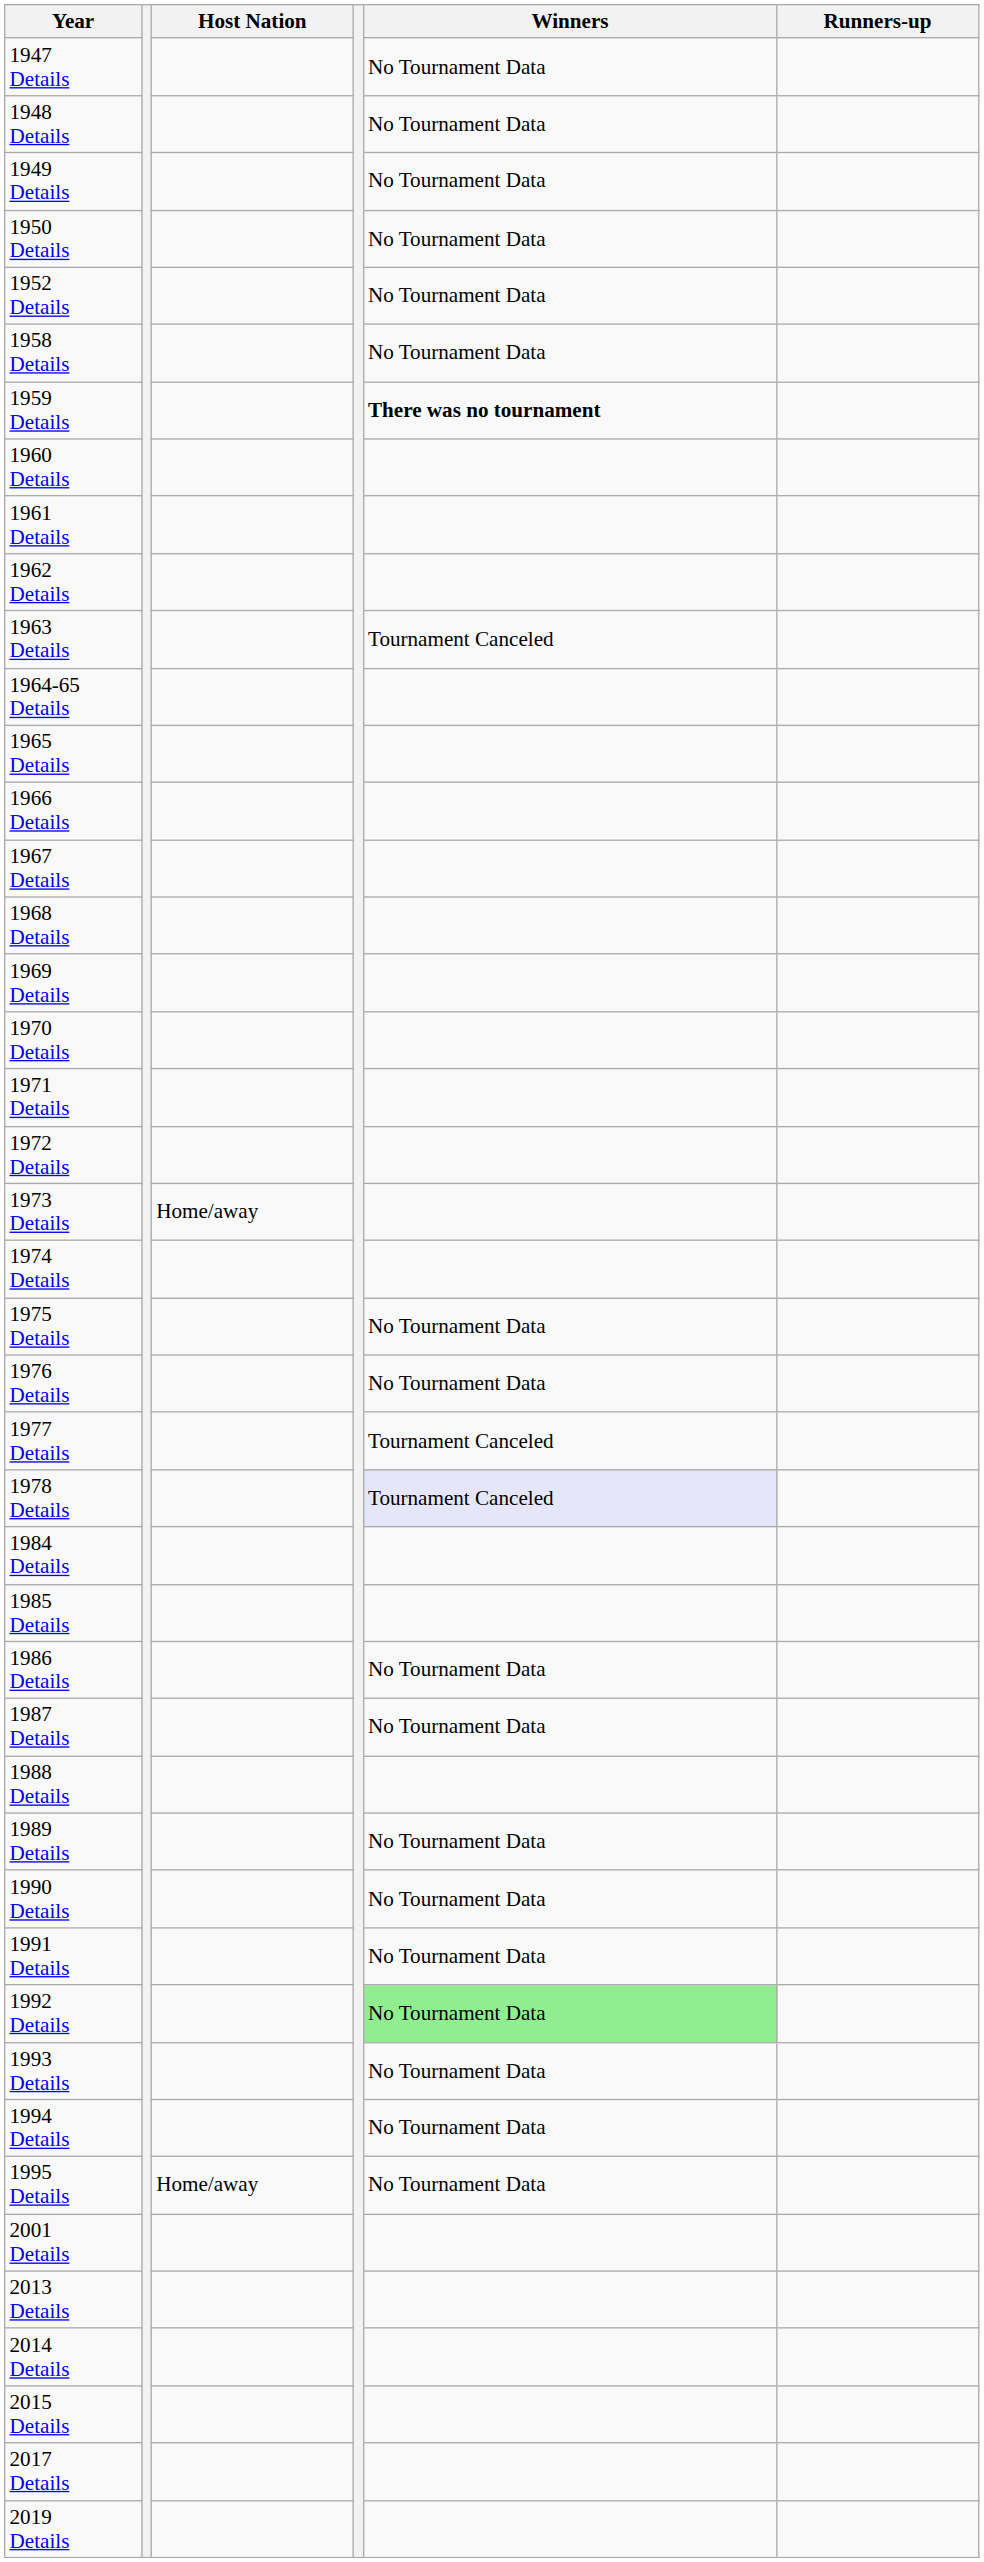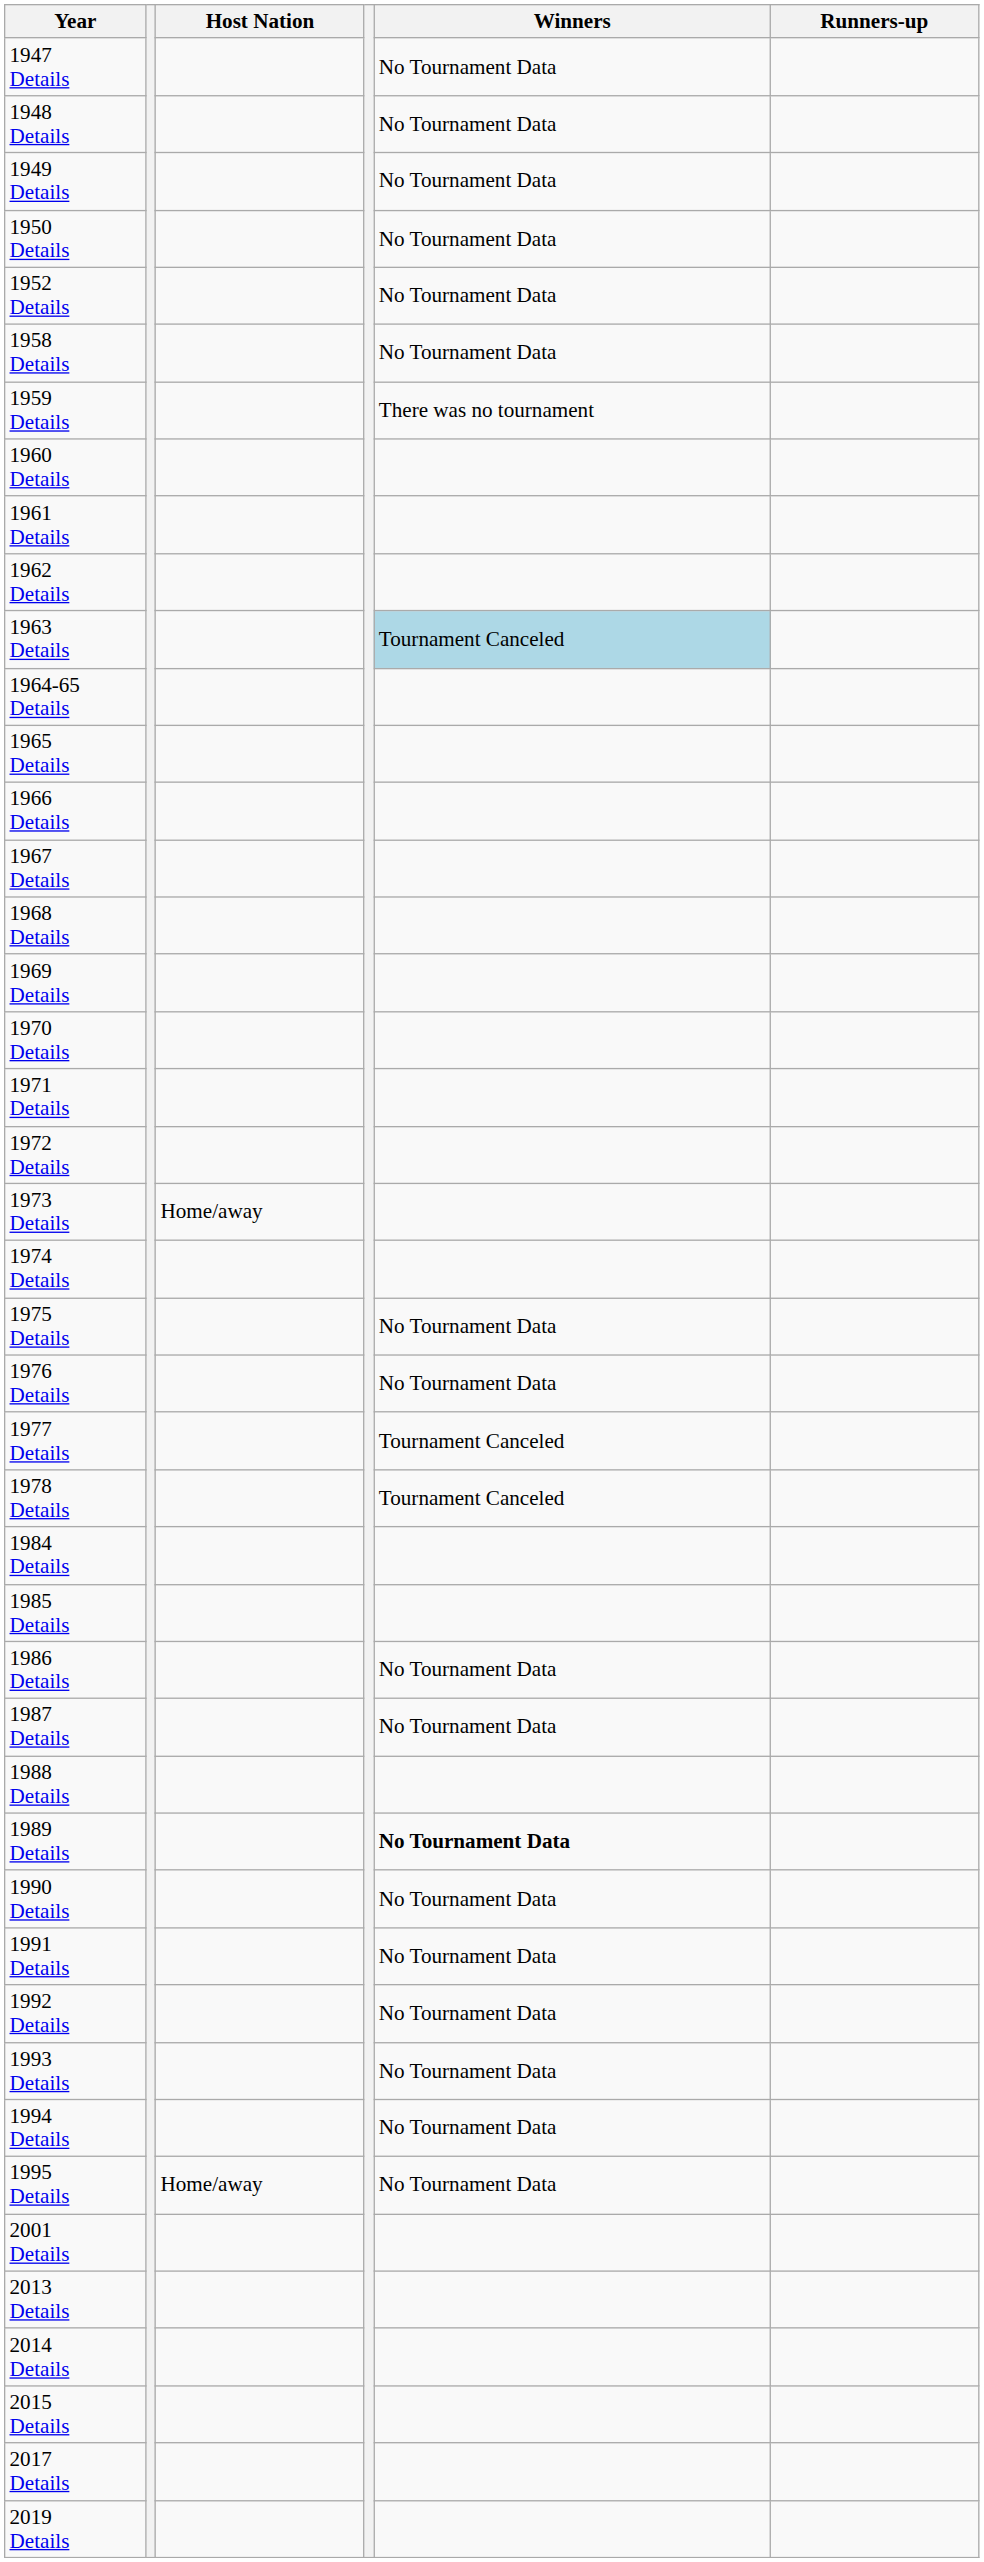(484, 410) bold -> (486, 410) normal
(461, 639) no background -> (472, 639) lightblue background
(461, 1497) lavender background -> (472, 1497) no background
(457, 1841) normal -> (474, 1841) bold
(457, 2013) lightgreen background -> (468, 2013) no background
